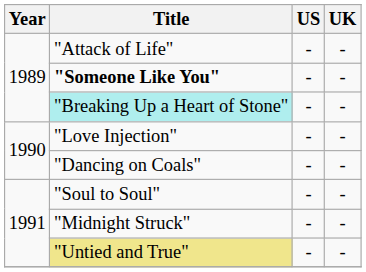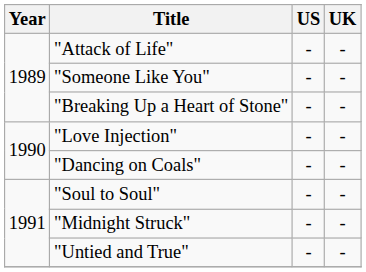(137, 77) bold -> (132, 77) normal
(171, 106) paleturquoise background -> (171, 106) no background
(121, 252) khaki background -> (121, 252) no background
